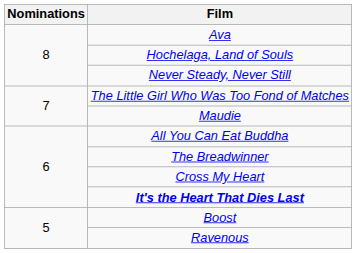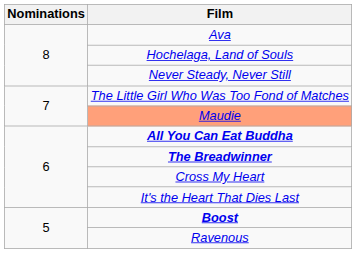(220, 116) no background -> (220, 116) lightsalmon background
(220, 136) normal -> (220, 136) bold
(220, 156) normal -> (220, 156) bold
(220, 197) bold -> (220, 197) normal
(220, 217) normal -> (220, 217) bold
